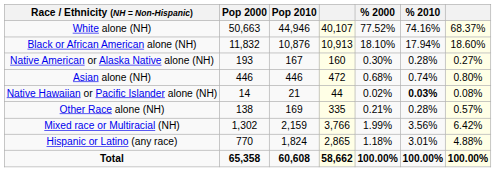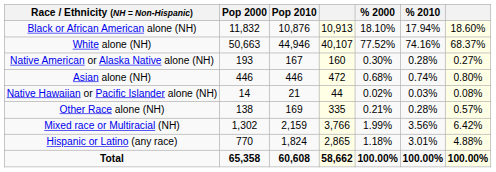rows swapped: (112, 28) <-> (112, 45)
(423, 93) bold -> (423, 93) normal
